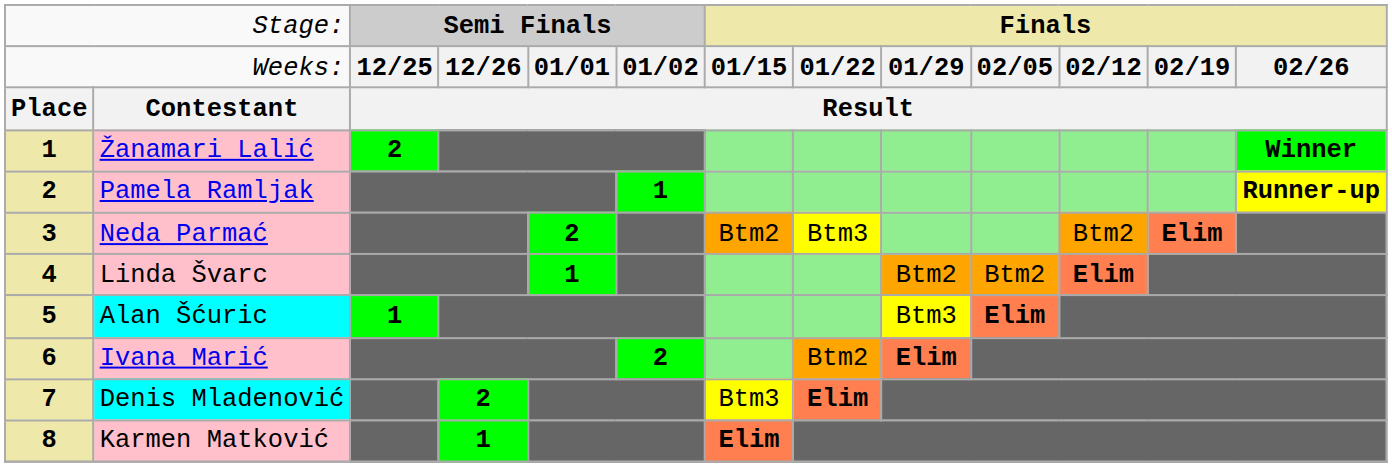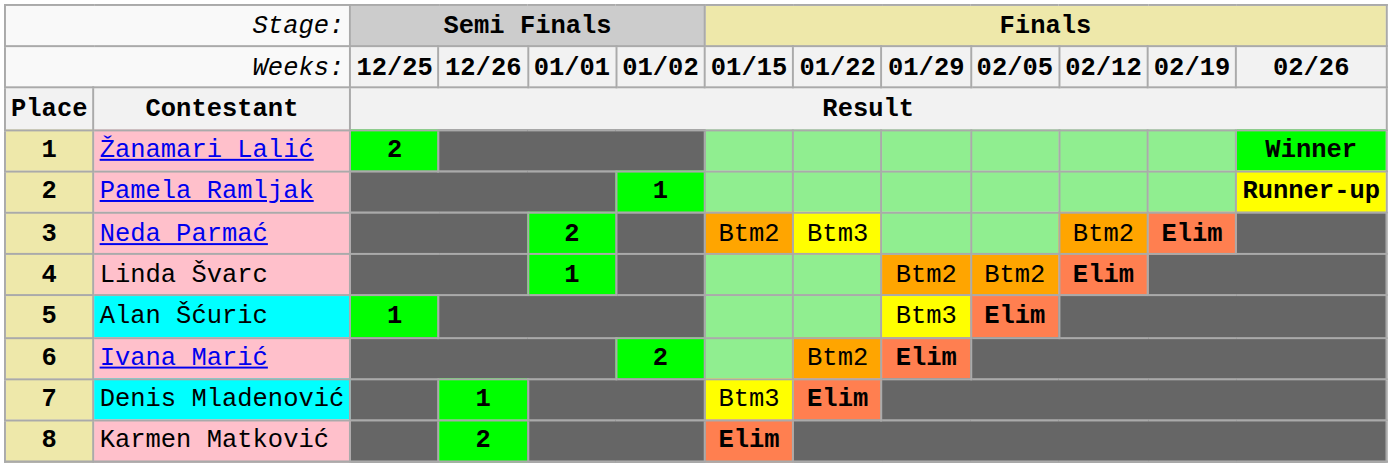(483, 399) 2 -> (483, 399) 1
(483, 441) 1 -> (483, 441) 2
